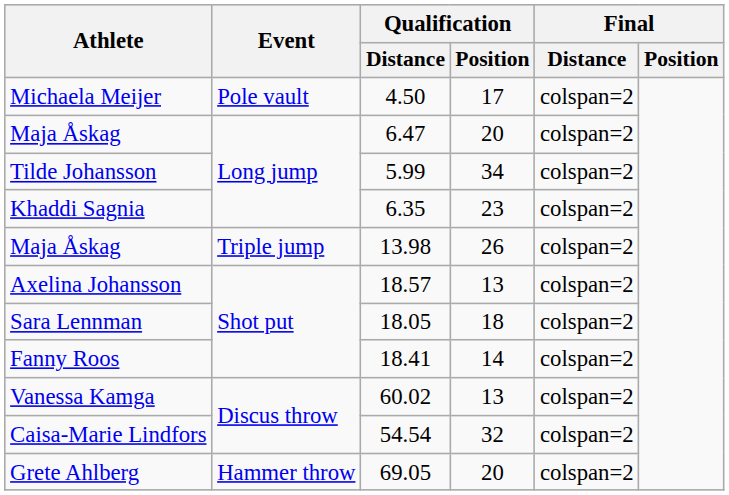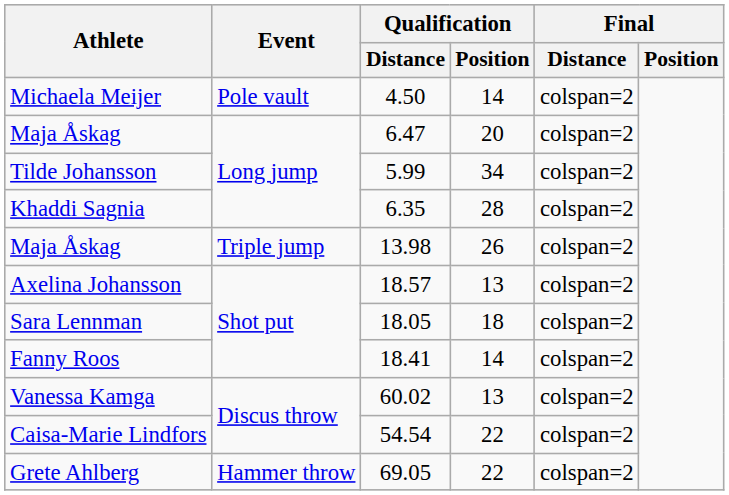(492, 96) 17 -> (492, 96) 14
(492, 209) 23 -> (492, 209) 28
(492, 434) 32 -> (492, 434) 22
(492, 471) 20 -> (492, 471) 22
